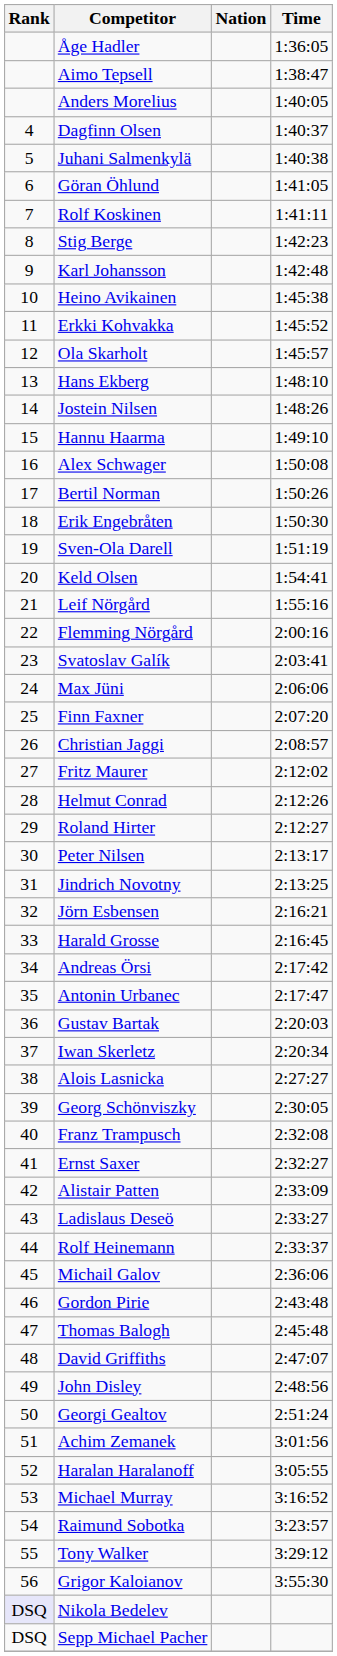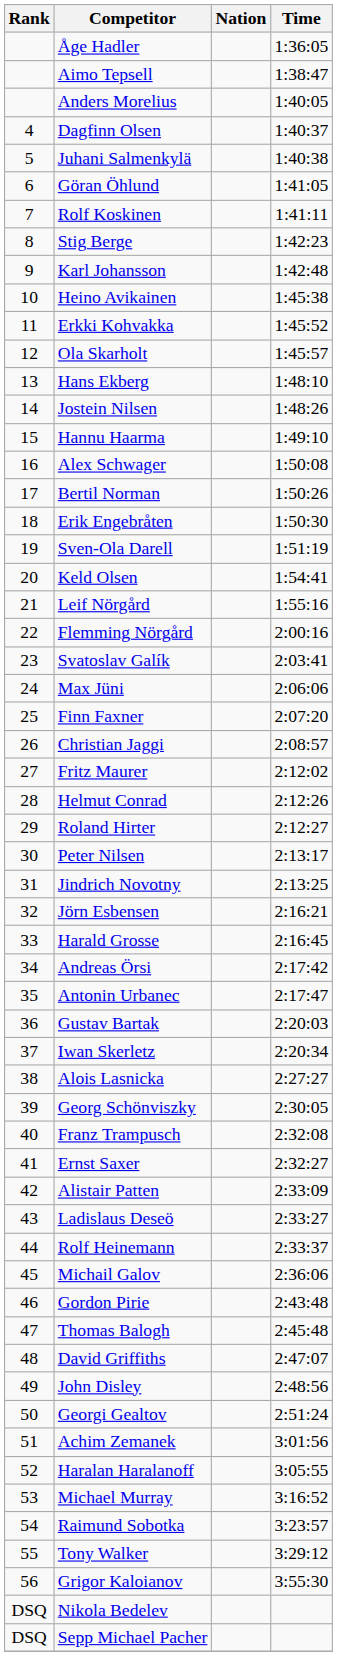(29, 1609) lavender background -> (29, 1609) no background
